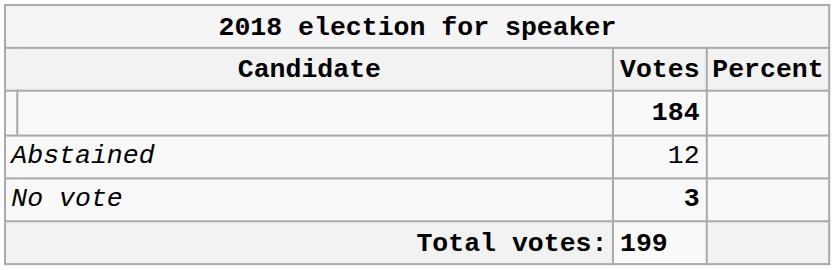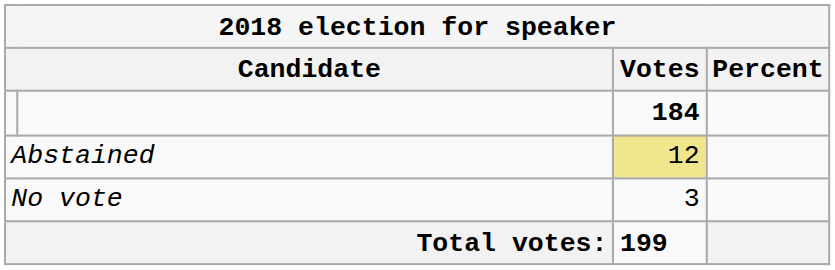(684, 156) no background -> (684, 156) khaki background
(692, 200) bold -> (692, 200) normal
